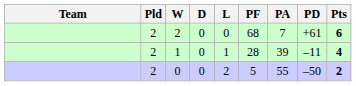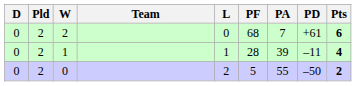columns swapped: (73, 14) <-> (202, 14)
